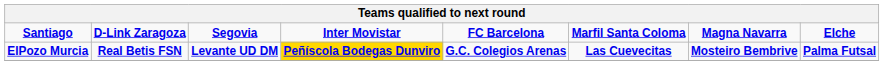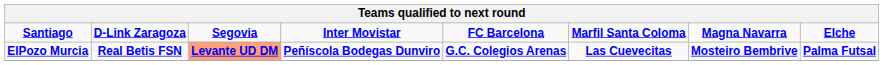(235, 51) no background -> (235, 51) lightsalmon background
(362, 51) gold background -> (362, 51) no background
